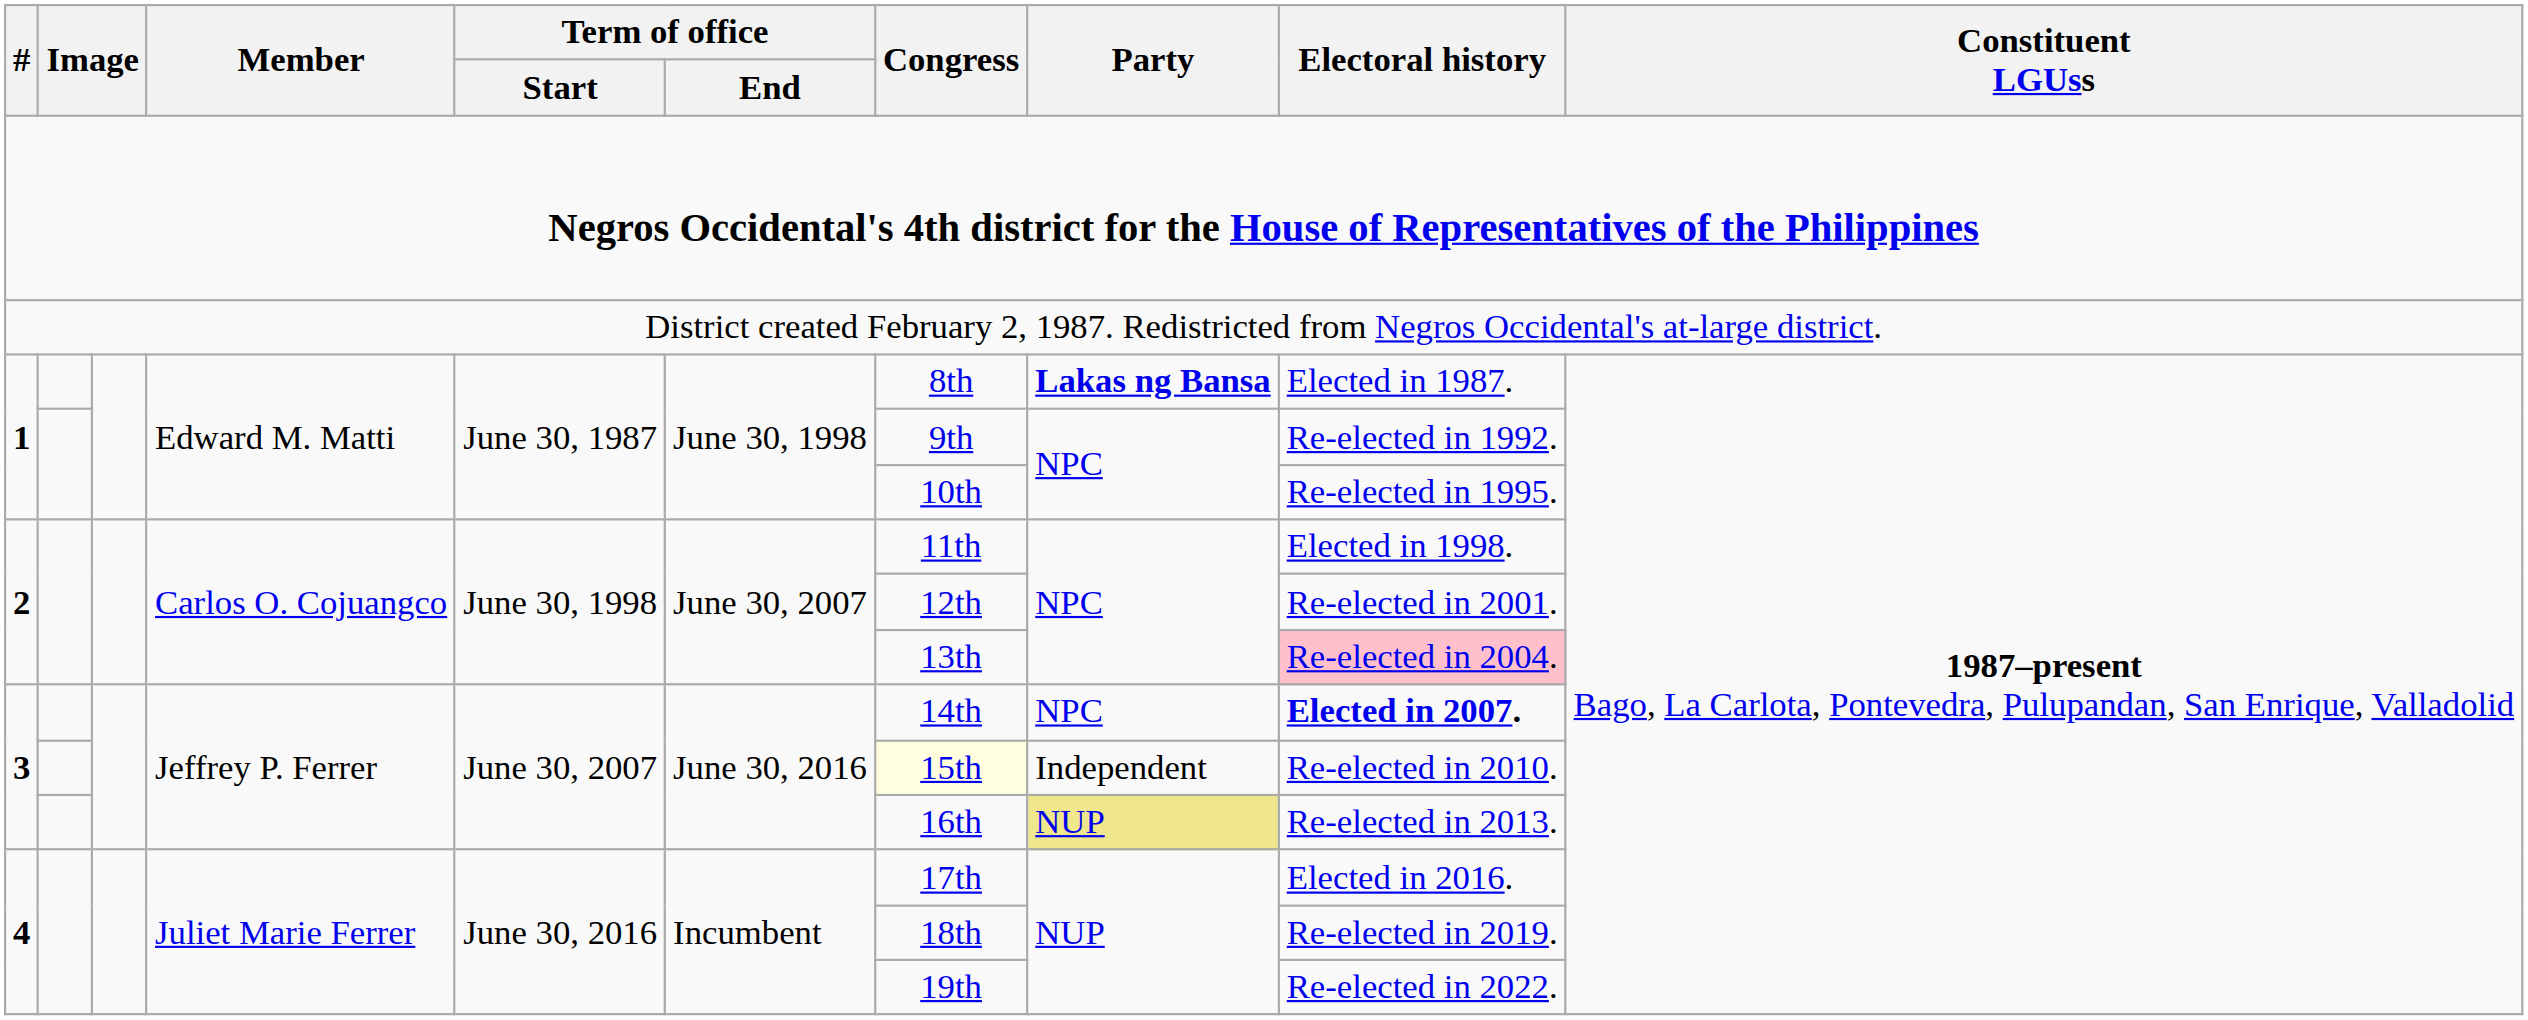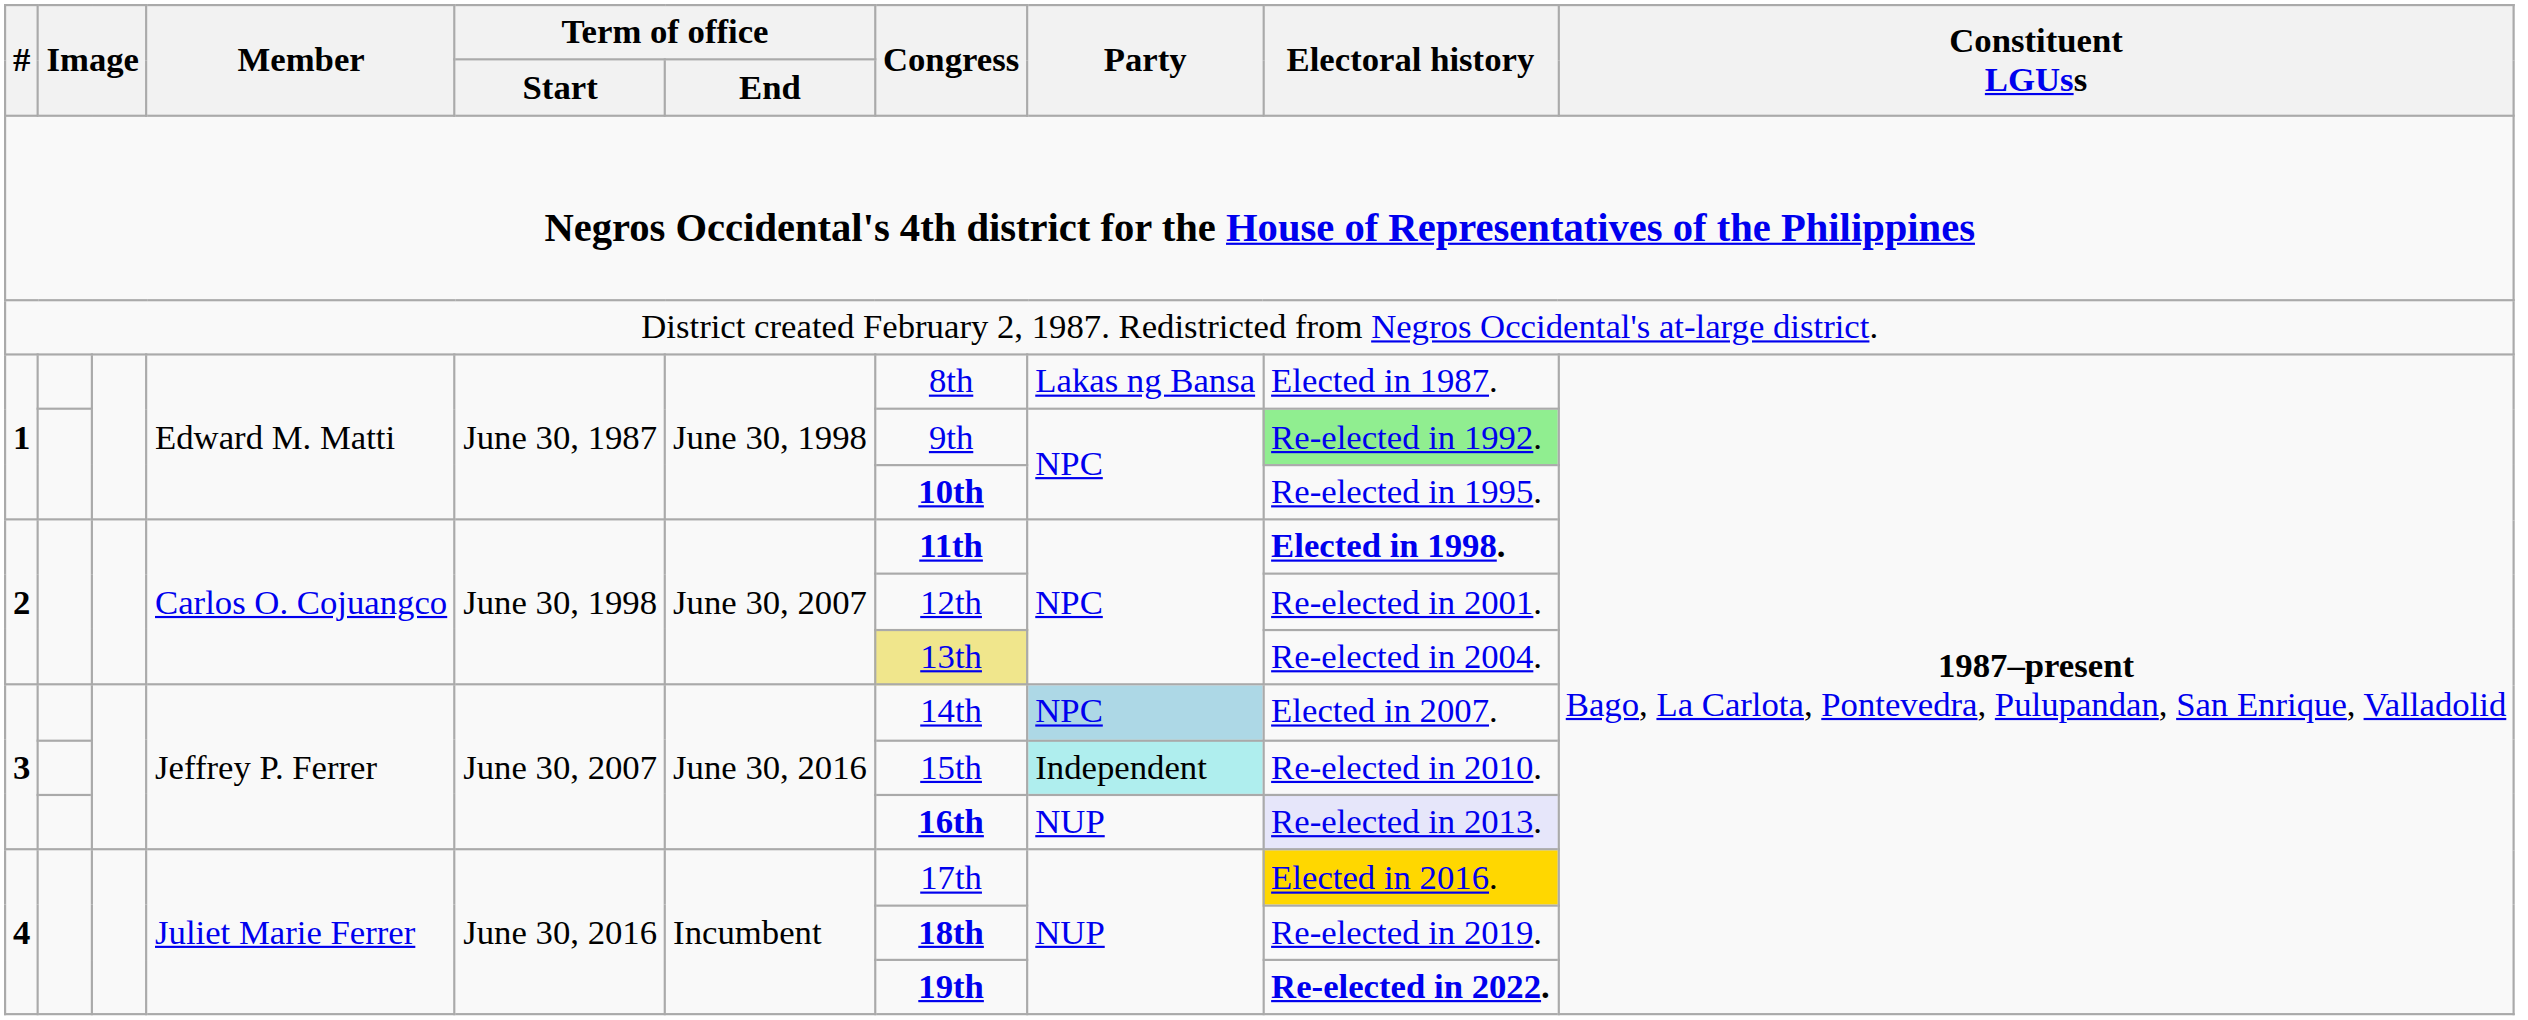(1153, 381) bold -> (1145, 381) normal
(1422, 436) no background -> (1407, 436) lightgreen background
(951, 491) normal -> (951, 491) bold
(951, 546) normal -> (951, 546) bold
(1400, 546) normal -> (1388, 546) bold
(951, 656) no background -> (951, 656) khaki background
(1422, 656) pink background -> (1407, 656) no background
(1069, 711) no background -> (1069, 711) lightblue background
(1404, 711) bold -> (1384, 711) normal
(951, 766) lightyellow background -> (951, 766) no background
(1121, 766) no background -> (1121, 766) paleturquoise background
(951, 821) normal -> (951, 821) bold
(1070, 821) khaki background -> (1070, 821) no background
(1422, 821) no background -> (1407, 821) lavender background
(1400, 876) no background -> (1384, 876) gold background
(951, 931) normal -> (951, 931) bold
(951, 986) normal -> (951, 986) bold
(1422, 986) normal -> (1410, 986) bold
